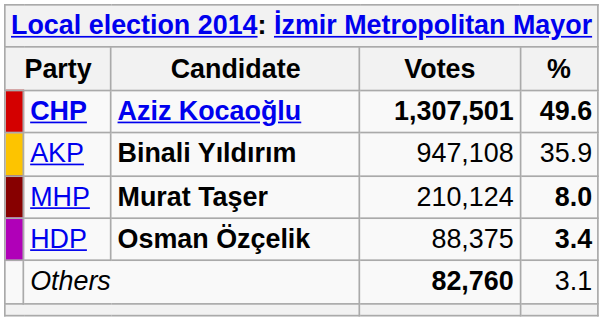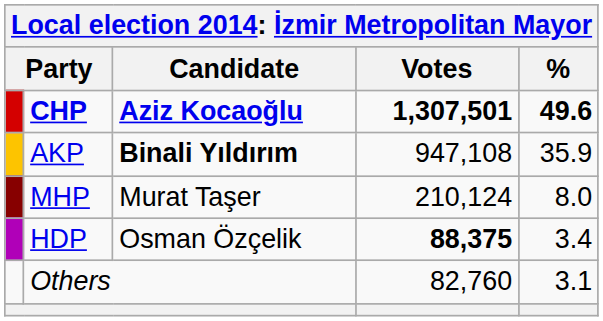(193, 196) bold -> (190, 196) normal
(573, 196) bold -> (573, 196) normal
(214, 238) bold -> (210, 238) normal
(473, 238) normal -> (471, 238) bold
(573, 238) bold -> (573, 238) normal
(473, 281) bold -> (471, 281) normal
